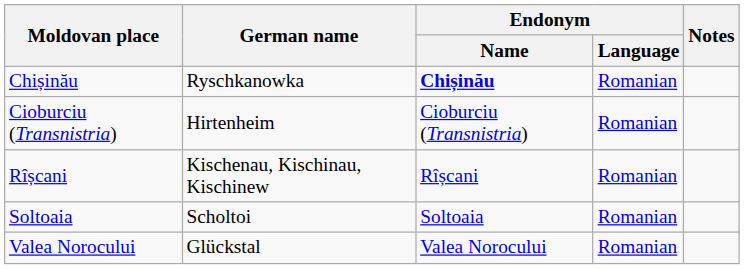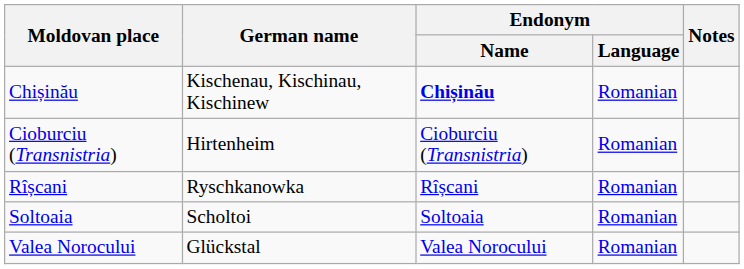(245, 81) Ryschkanowka -> (274, 92) Kischenau, Kischinau, Kischinew
(274, 175) Kischenau, Kischinau, Kischinew -> (245, 186) Ryschkanowka
